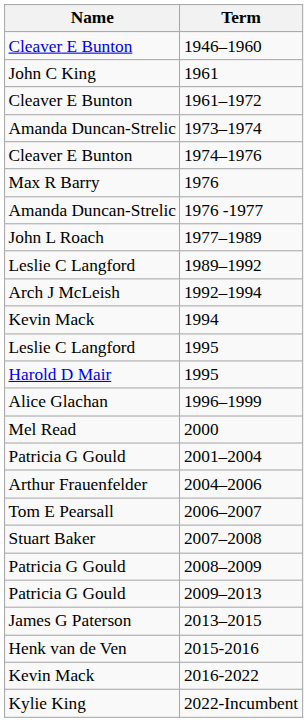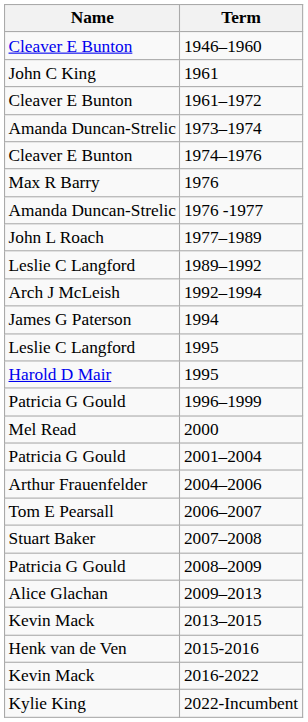(51, 319) Kevin Mack -> (70, 319) James G Paterson
(58, 401) Alice Glachan -> (67, 401) Patricia G Gould
(67, 593) Patricia G Gould -> (58, 593) Alice Glachan
(70, 621) James G Paterson -> (51, 621) Kevin Mack
